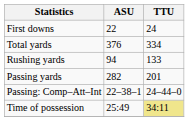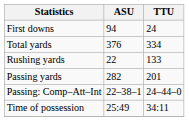(111, 28) 22 -> (111, 28) 94
(111, 60) 94 -> (111, 60) 22
(157, 108) khaki background -> (157, 108) no background
